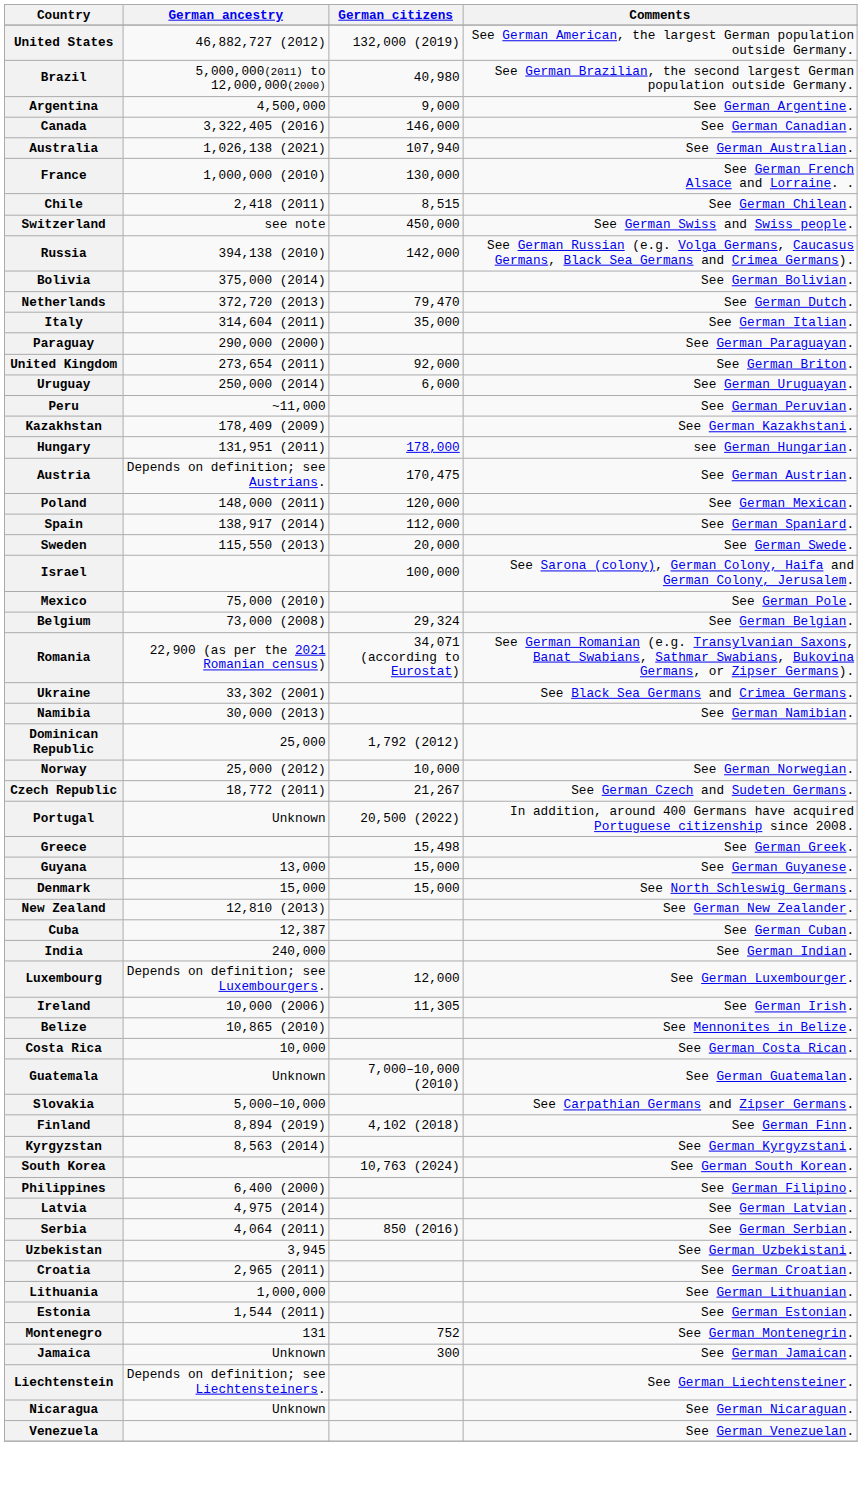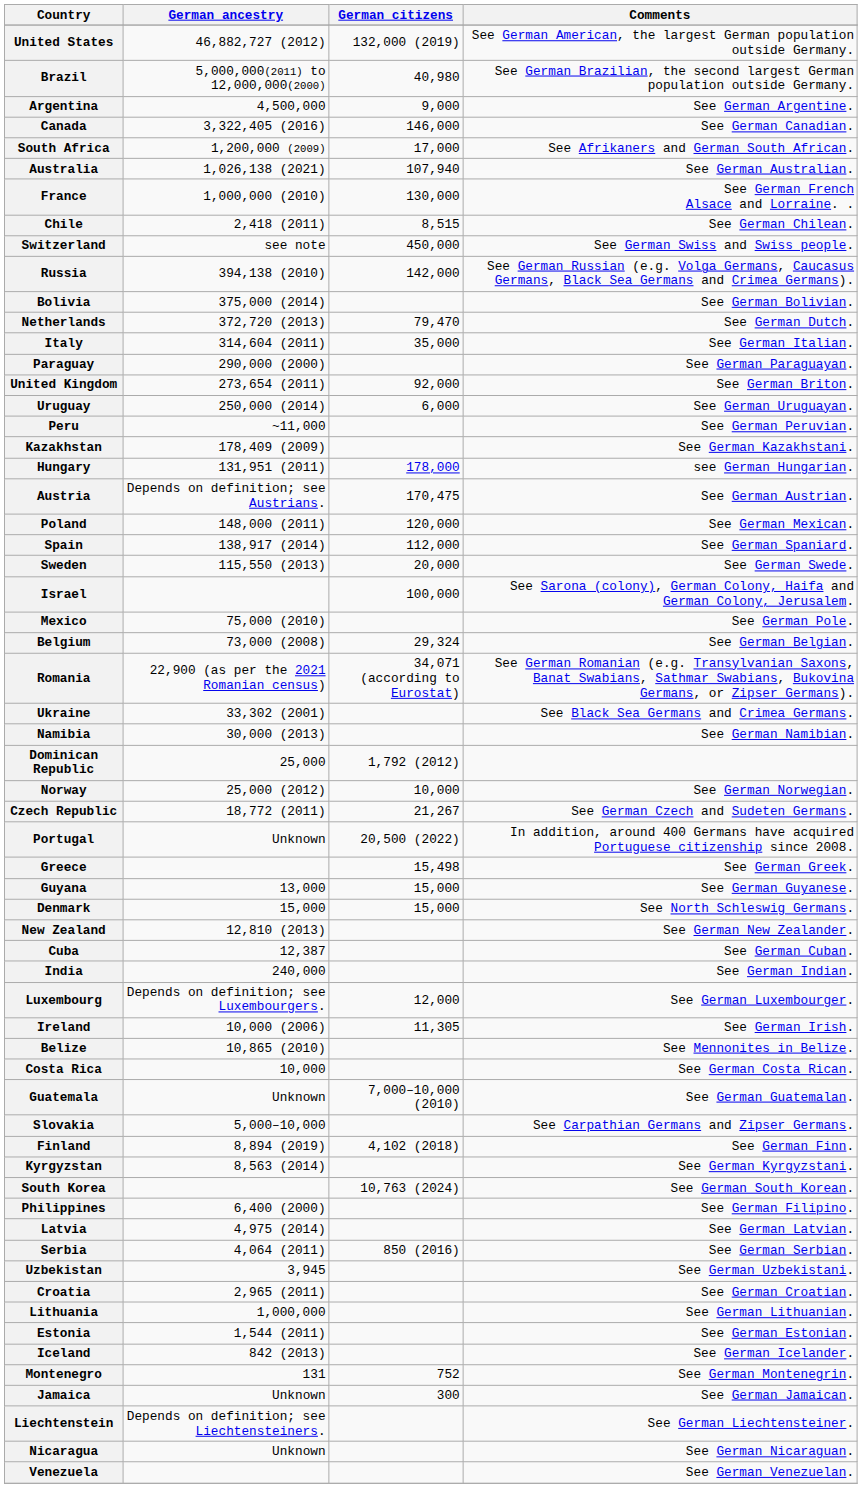+ row: (64, 148)
+ row: (64, 1354)
